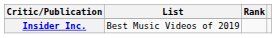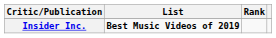(173, 26) normal -> (173, 26) bold
